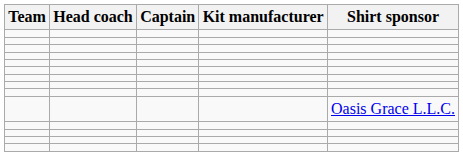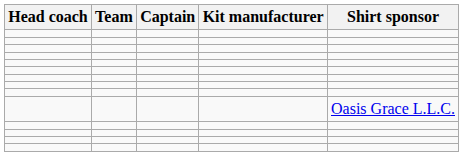columns swapped: (27, 17) <-> (93, 17)
